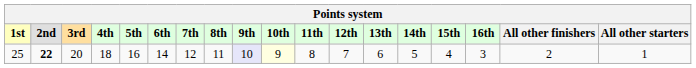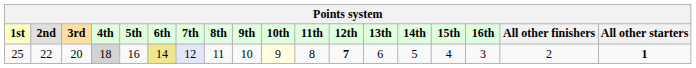(46, 53) bold -> (46, 53) normal
(105, 53) no background -> (105, 53) lightgrey background
(162, 53) no background -> (162, 53) khaki background
(190, 53) no background -> (190, 53) lavender background
(247, 53) lavender background -> (247, 53) no background
(346, 53) normal -> (346, 53) bold
(645, 53) normal -> (645, 53) bold
